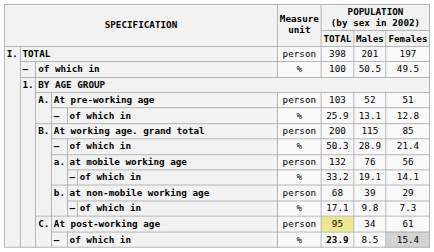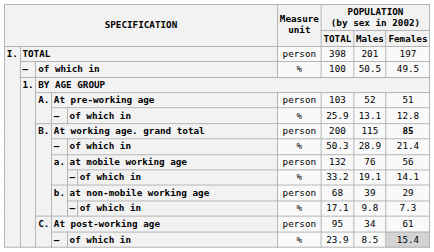(408, 131) normal -> (408, 131) bold
(337, 224) khaki background -> (337, 224) no background
(337, 240) bold -> (337, 240) normal
